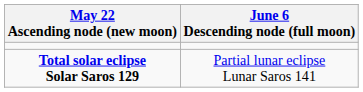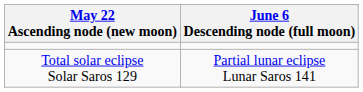(92, 68) bold -> (92, 68) normal
